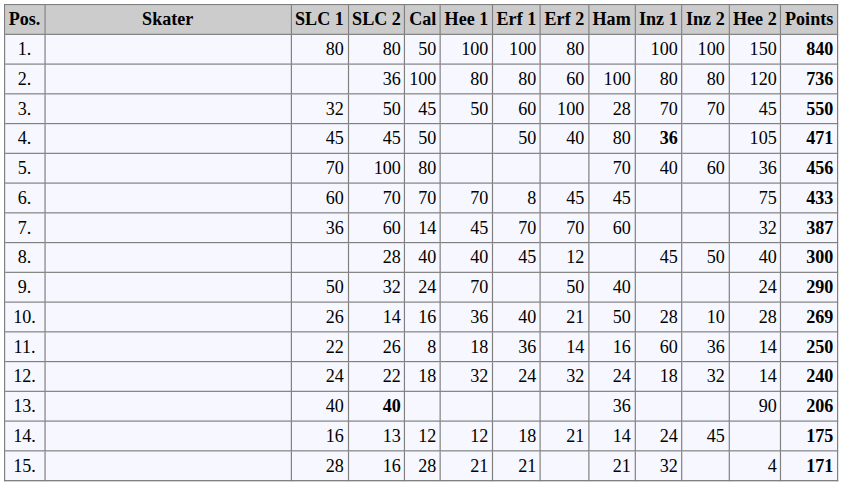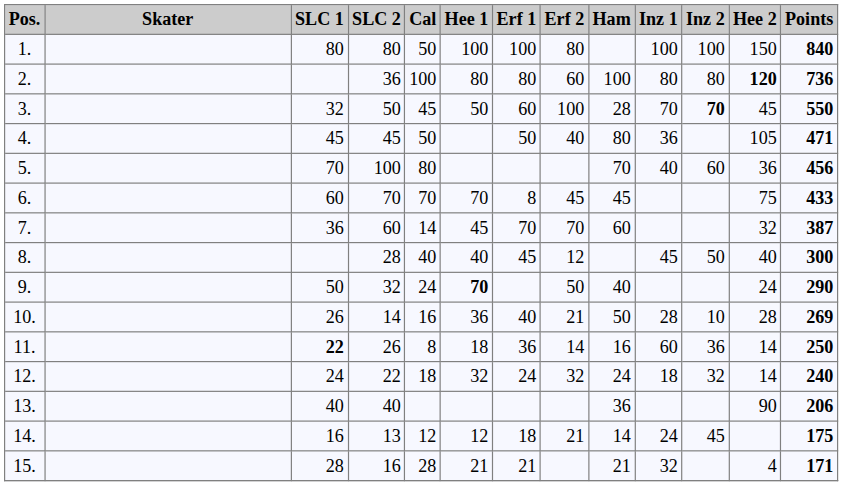(763, 78) normal -> (763, 78) bold
(716, 108) normal -> (716, 108) bold
(669, 138) bold -> (669, 138) normal
(479, 287) normal -> (479, 287) bold
(335, 346) normal -> (335, 346) bold
(392, 406) bold -> (392, 406) normal
